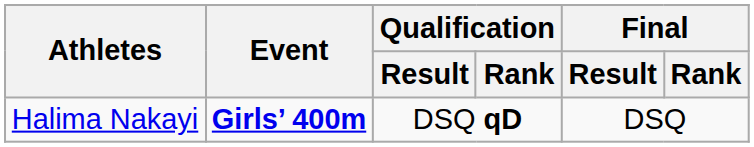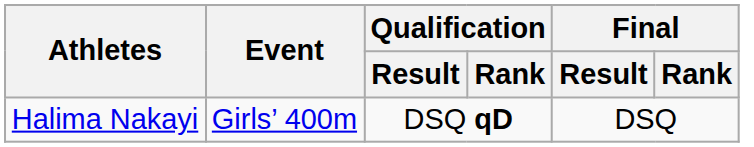(289, 120) bold -> (284, 120) normal
